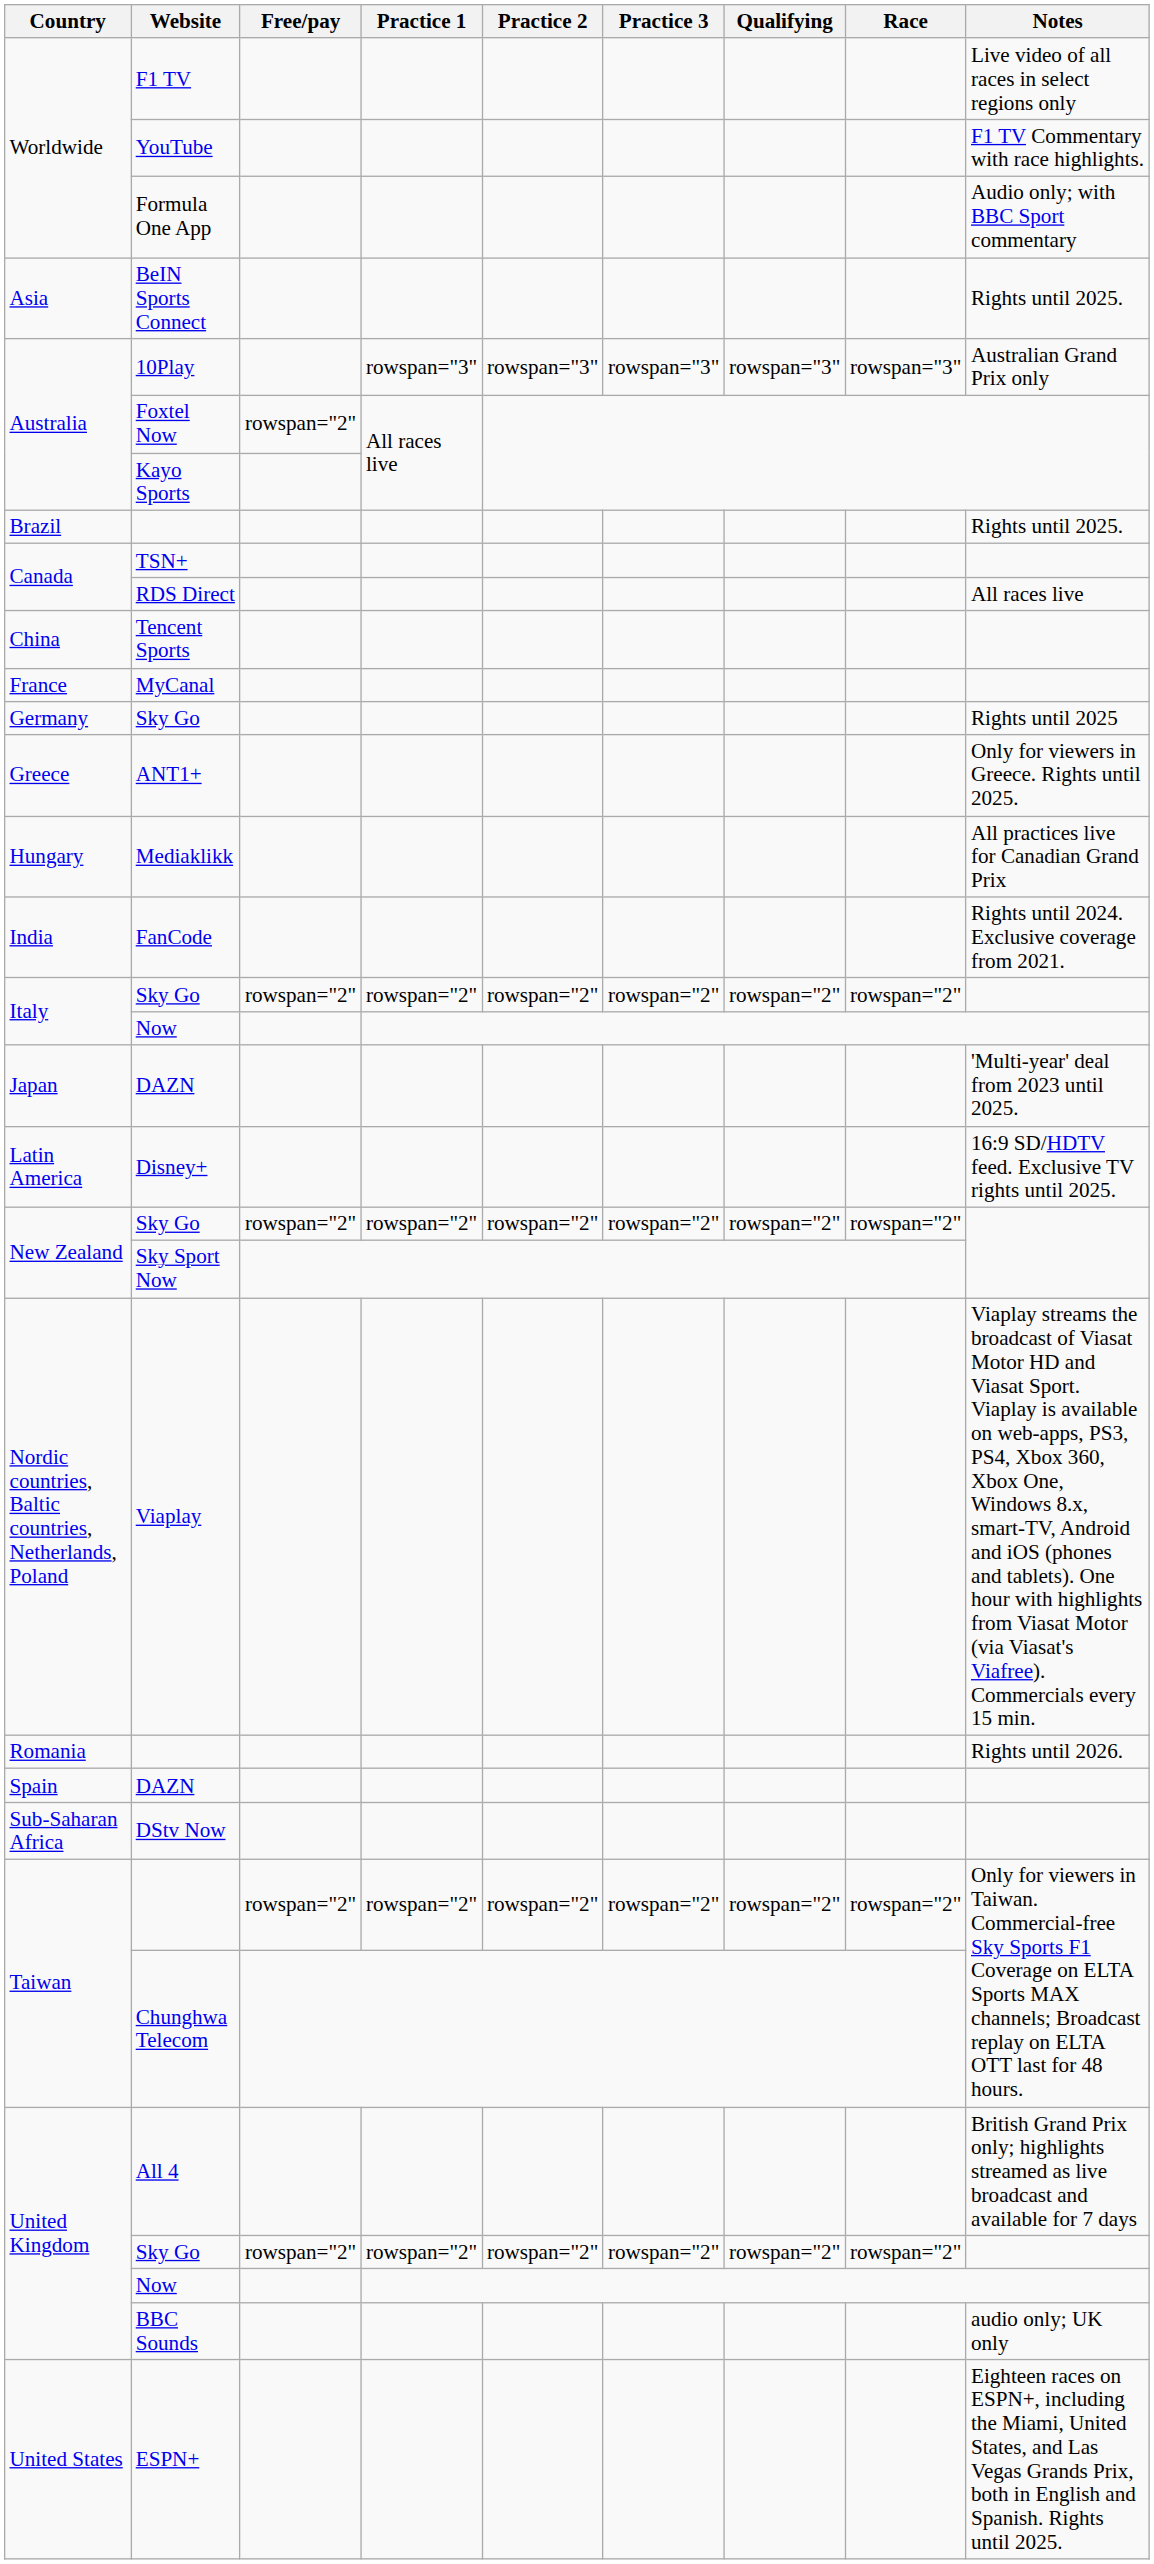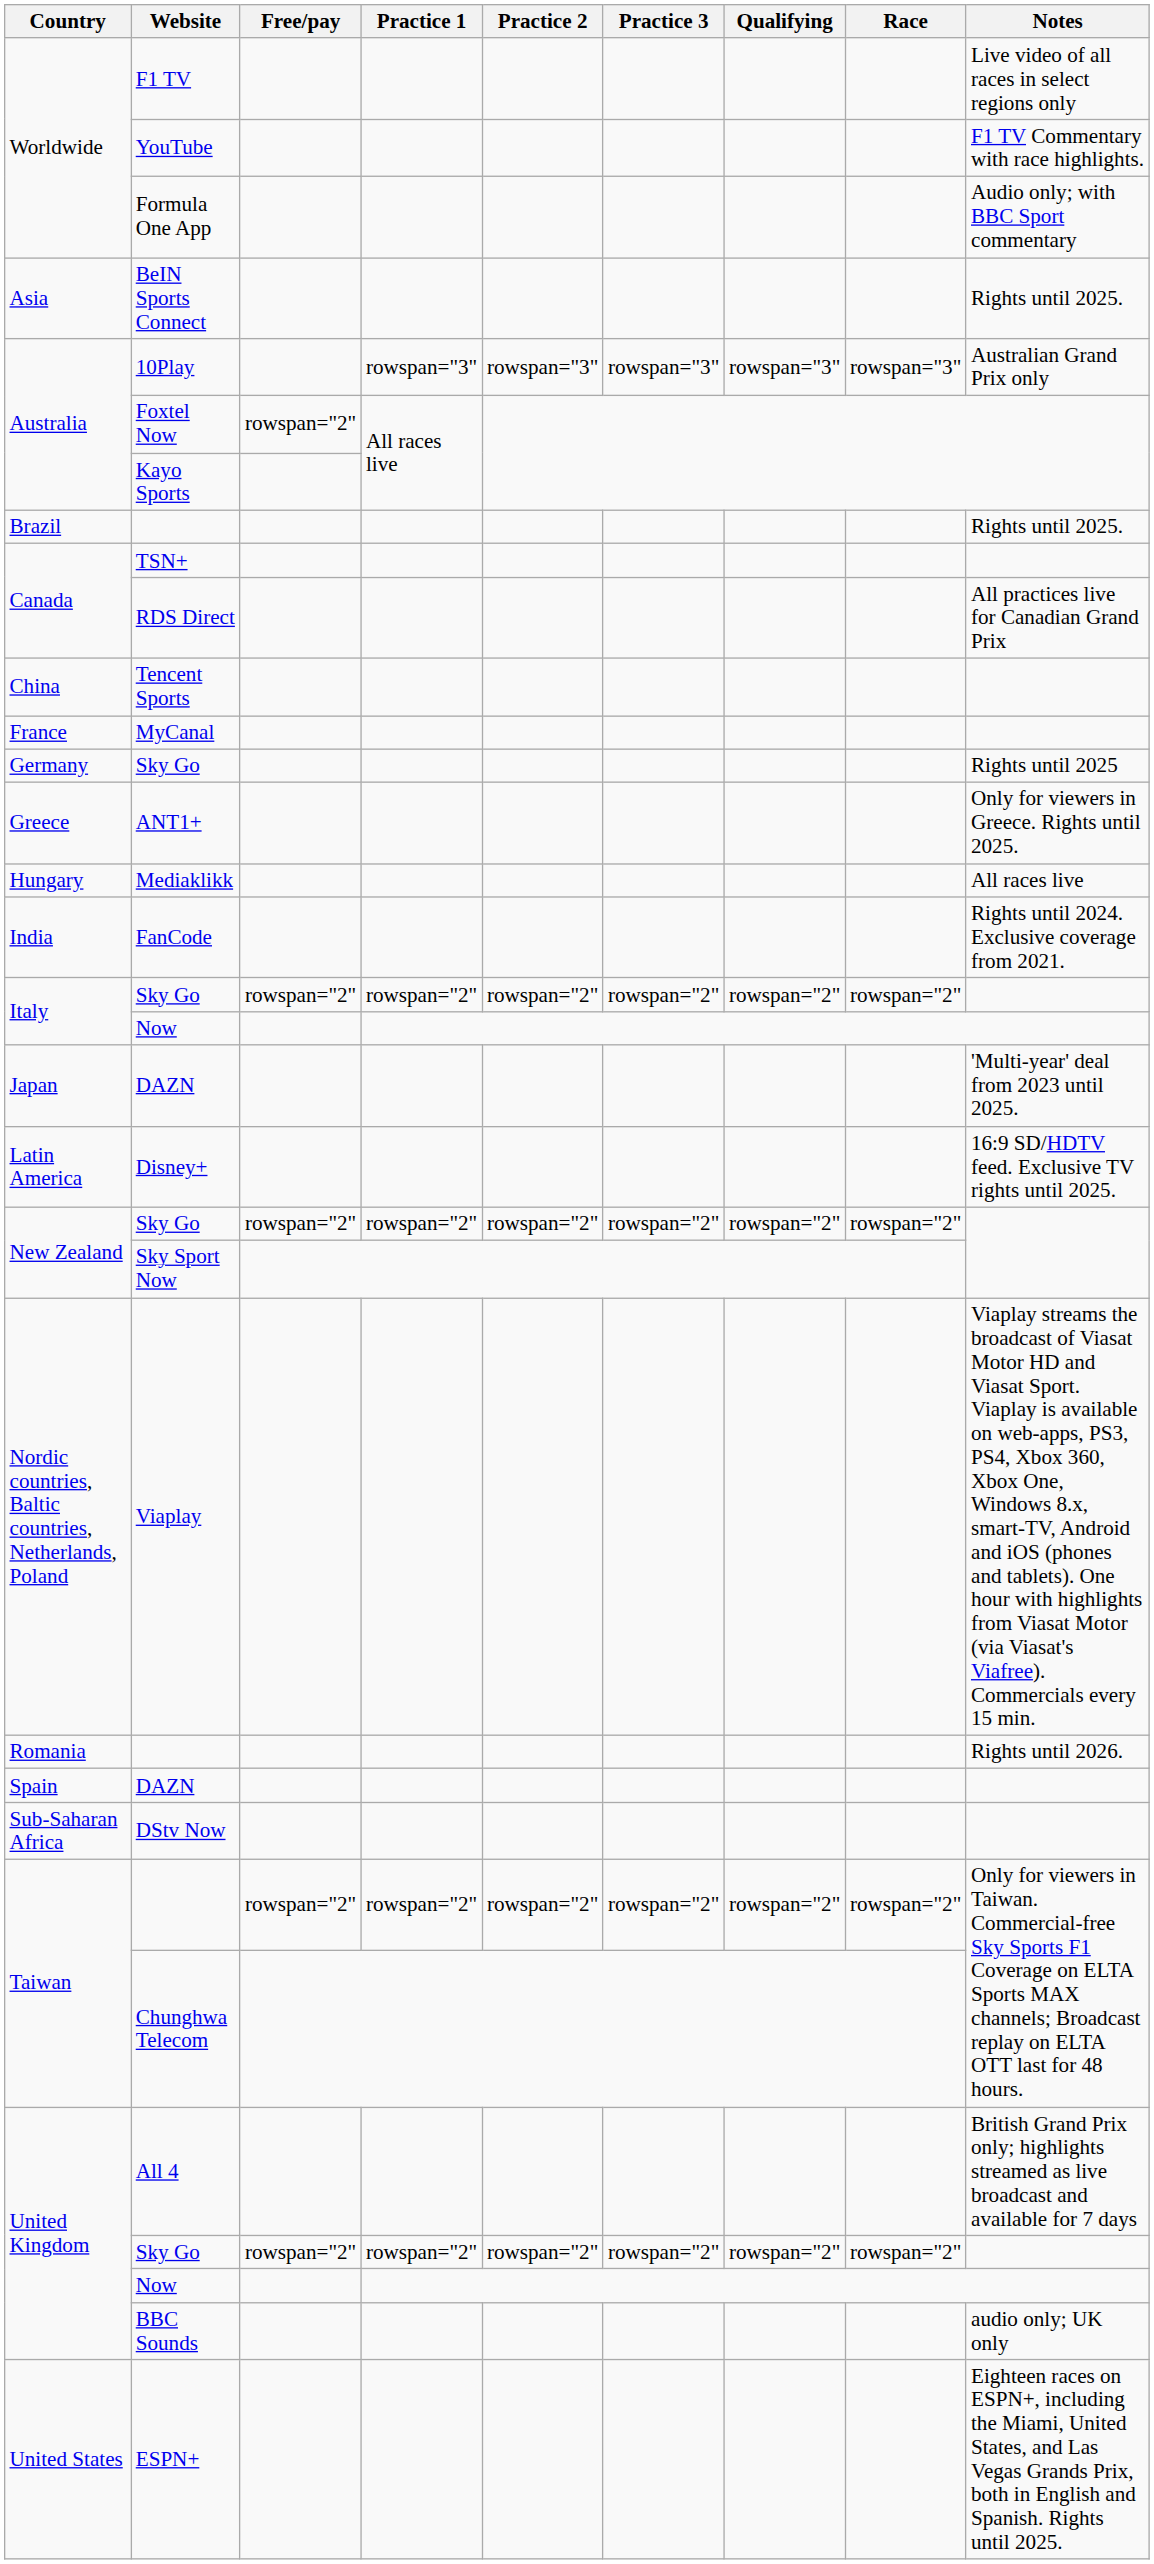(1027, 593) All races live -> (1055, 617) All practices live for Canadian Grand Prix
(1055, 856) All practices live for Canadian Grand Prix -> (1027, 880) All races live
